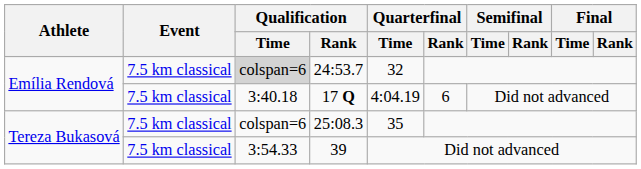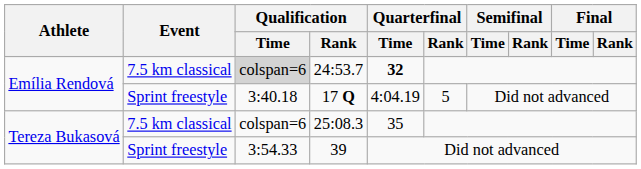(395, 70) normal -> (395, 70) bold
(179, 97) 7.5 km classical -> (177, 97) Sprint freestyle
(445, 97) 6 -> (445, 97) 5
(179, 151) 7.5 km classical -> (177, 151) Sprint freestyle
